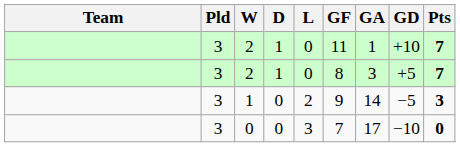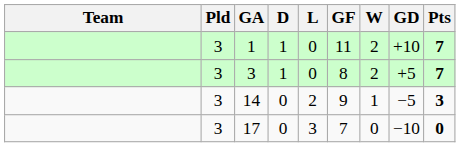columns swapped: (249, 18) <-> (372, 18)
